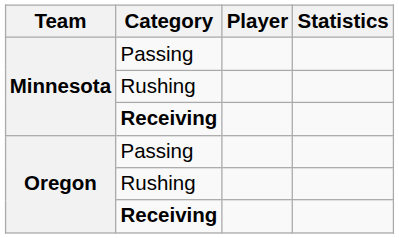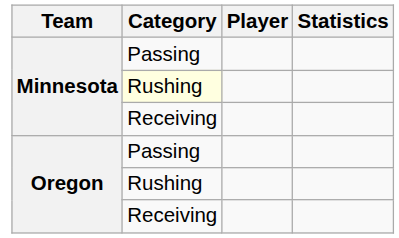(158, 86) no background -> (165, 86) lightyellow background
(169, 118) bold -> (172, 118) normal
(169, 216) bold -> (172, 216) normal
